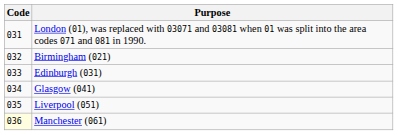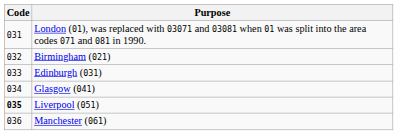(14, 105) normal -> (14, 105) bold
(14, 122) lightyellow background -> (14, 122) no background
